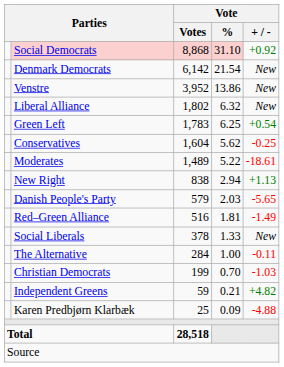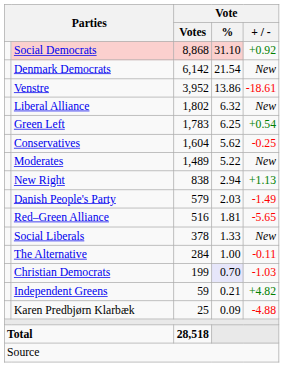(266, 87) New -> (261, 87) -18.61
(261, 161) -18.61 -> (266, 161) New
(264, 198) -5.65 -> (264, 198) -1.49
(264, 217) -1.49 -> (264, 217) -5.65
(230, 273) no background -> (230, 273) lavender background
